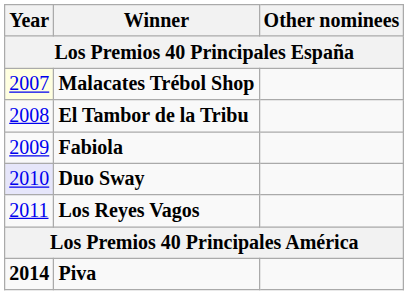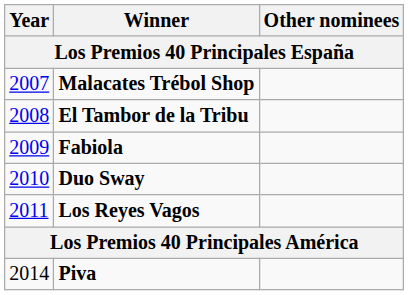(29, 83) lightyellow background -> (29, 83) no background
(29, 178) lavender background -> (29, 178) no background
(29, 274) bold -> (29, 274) normal
